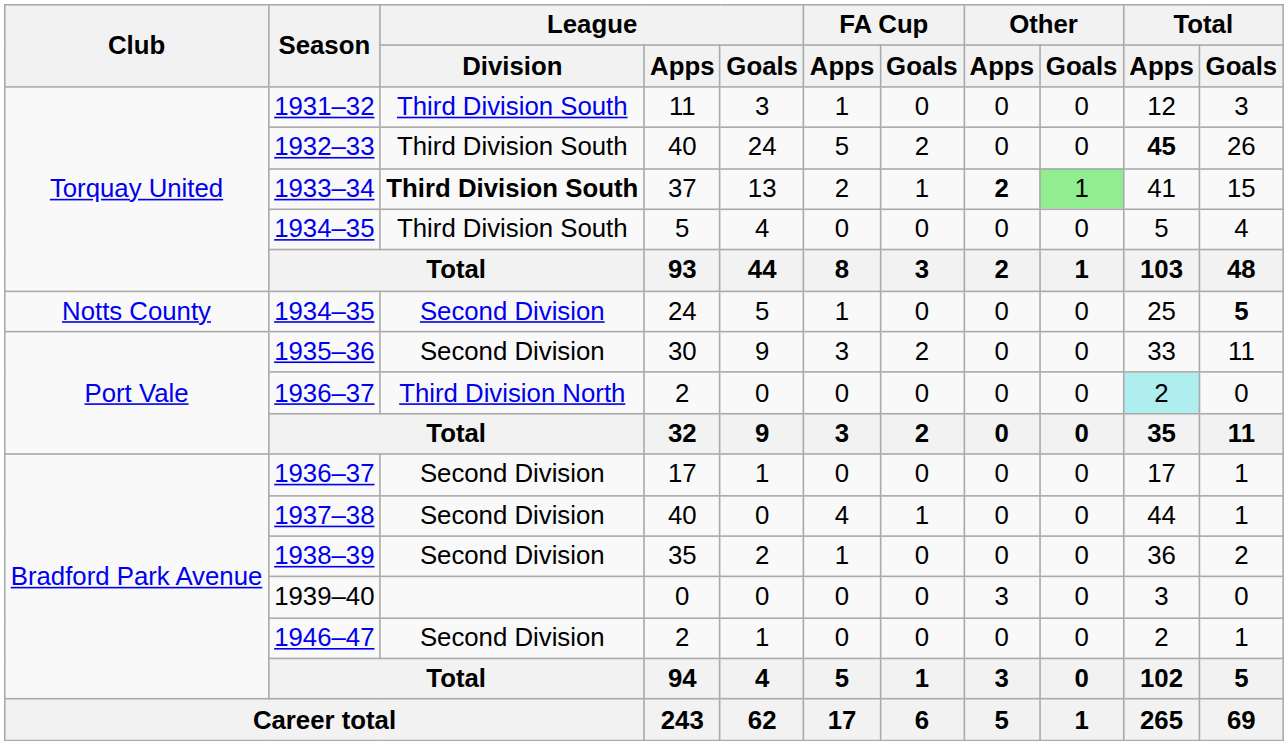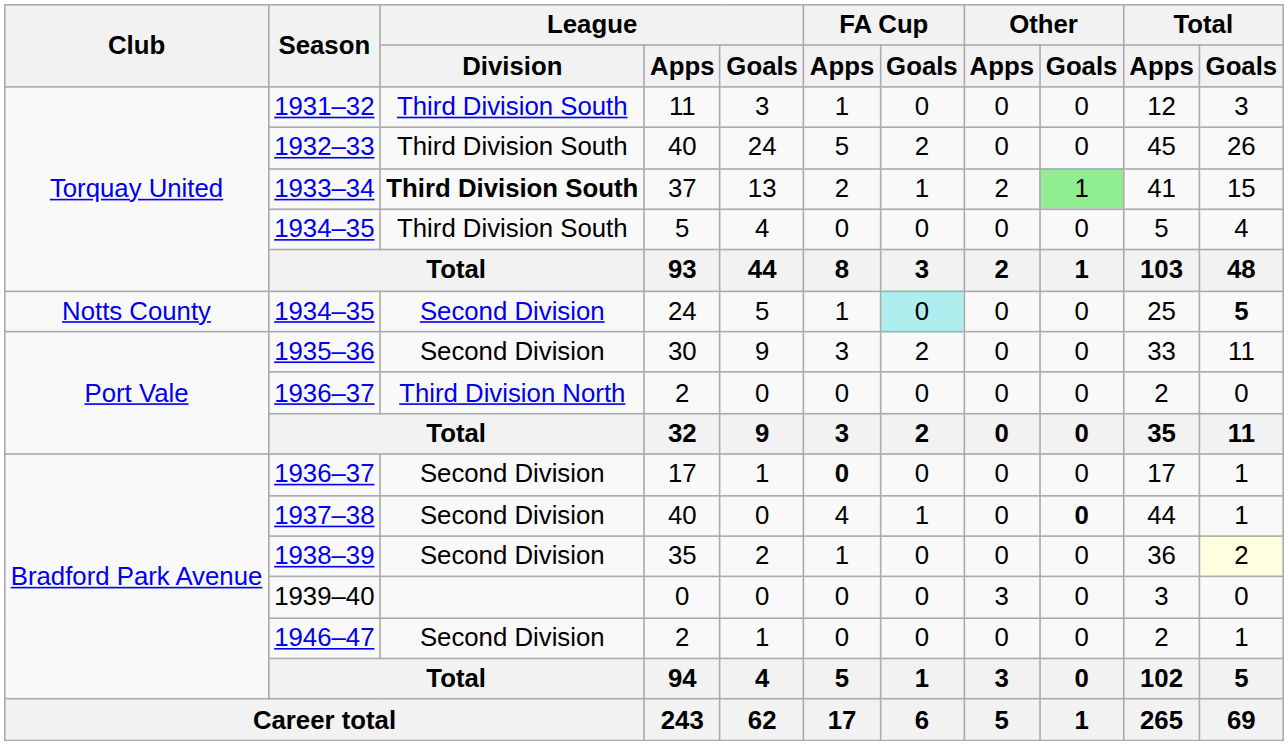(1162, 147) bold -> (1162, 147) normal
(1002, 188) bold -> (1002, 188) normal
(922, 310) no background -> (922, 310) paleturquoise background
(1162, 392) paleturquoise background -> (1162, 392) no background
(842, 474) normal -> (842, 474) bold
(1082, 515) normal -> (1082, 515) bold
(1241, 556) no background -> (1241, 556) lightyellow background
